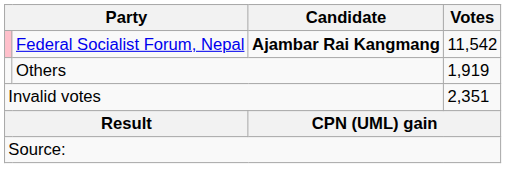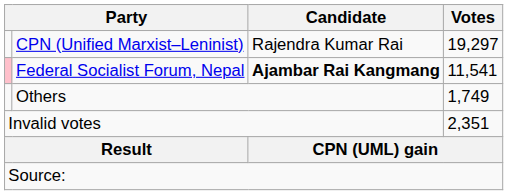+ row: (130, 44)
(472, 44) 11,542 -> (472, 70) 11,541
(468, 70) 1,919 -> (468, 96) 1,749
